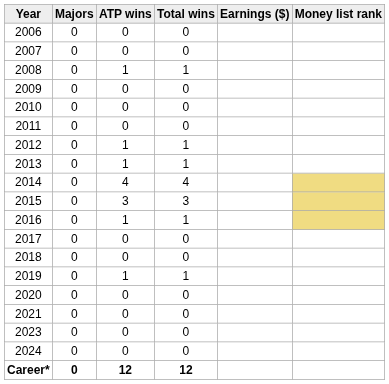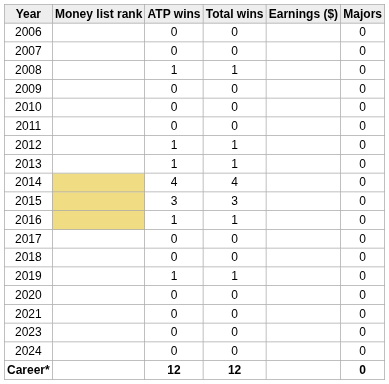columns swapped: (74, 13) <-> (338, 13)
